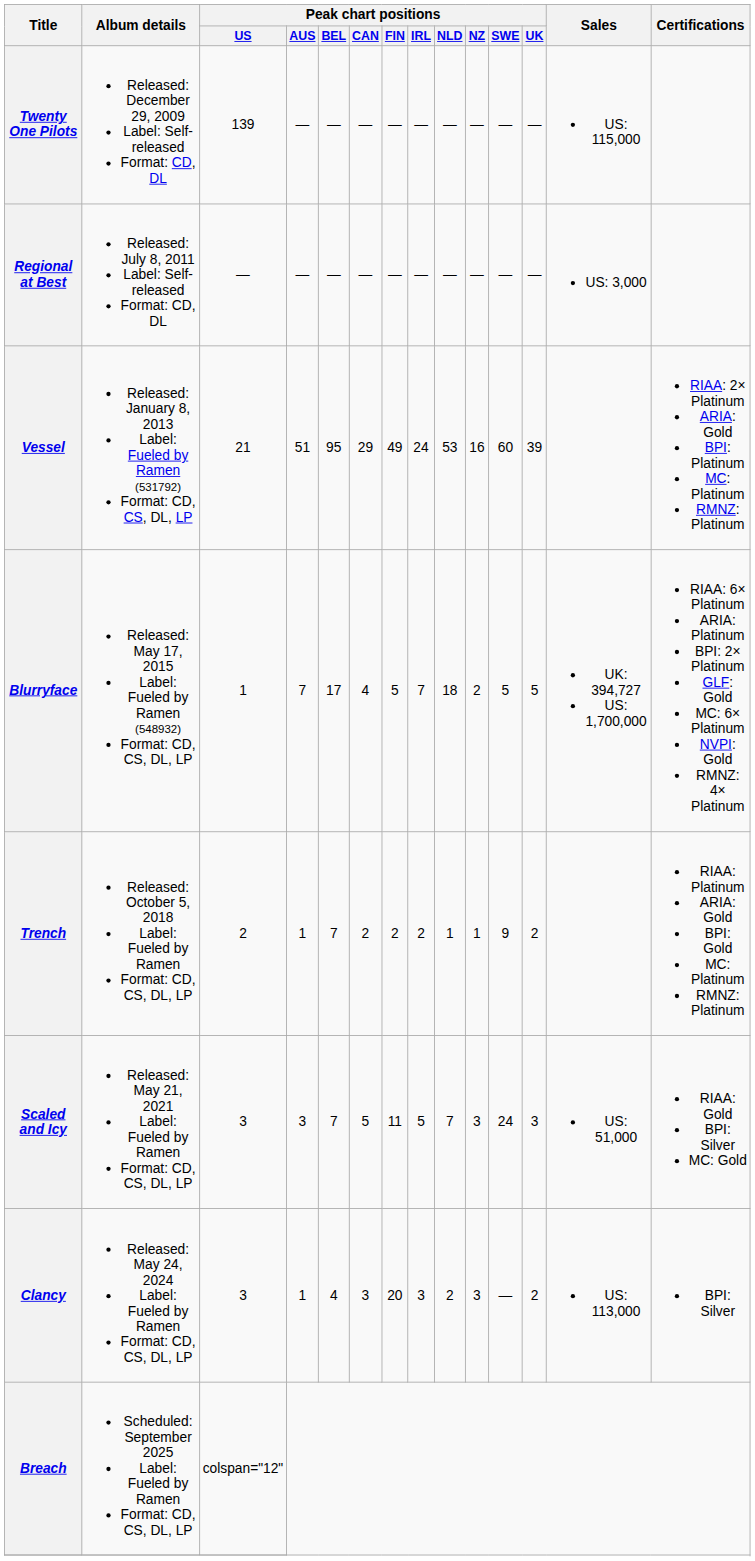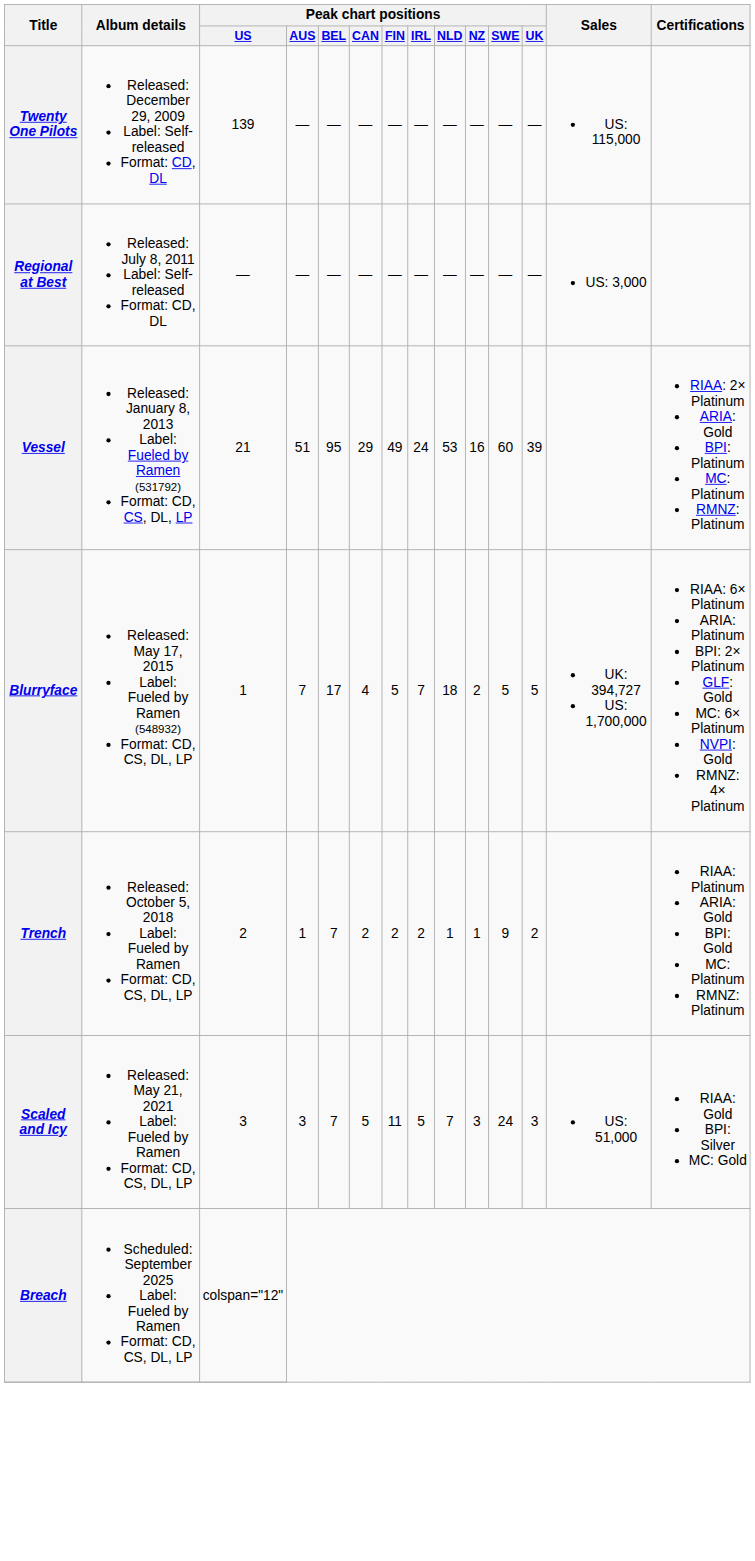- row: (43, 1295)
